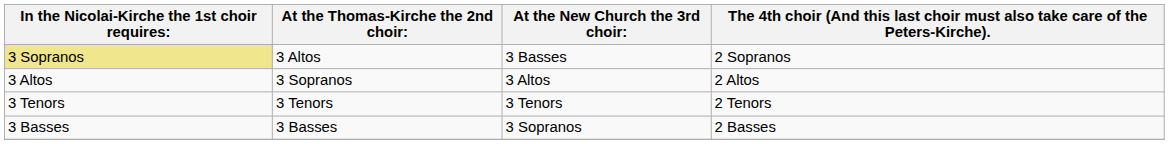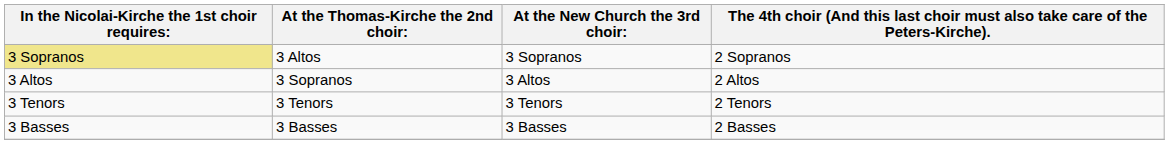(536, 56) 3 Basses -> (544, 56) 3 Sopranos
(544, 127) 3 Sopranos -> (536, 127) 3 Basses
